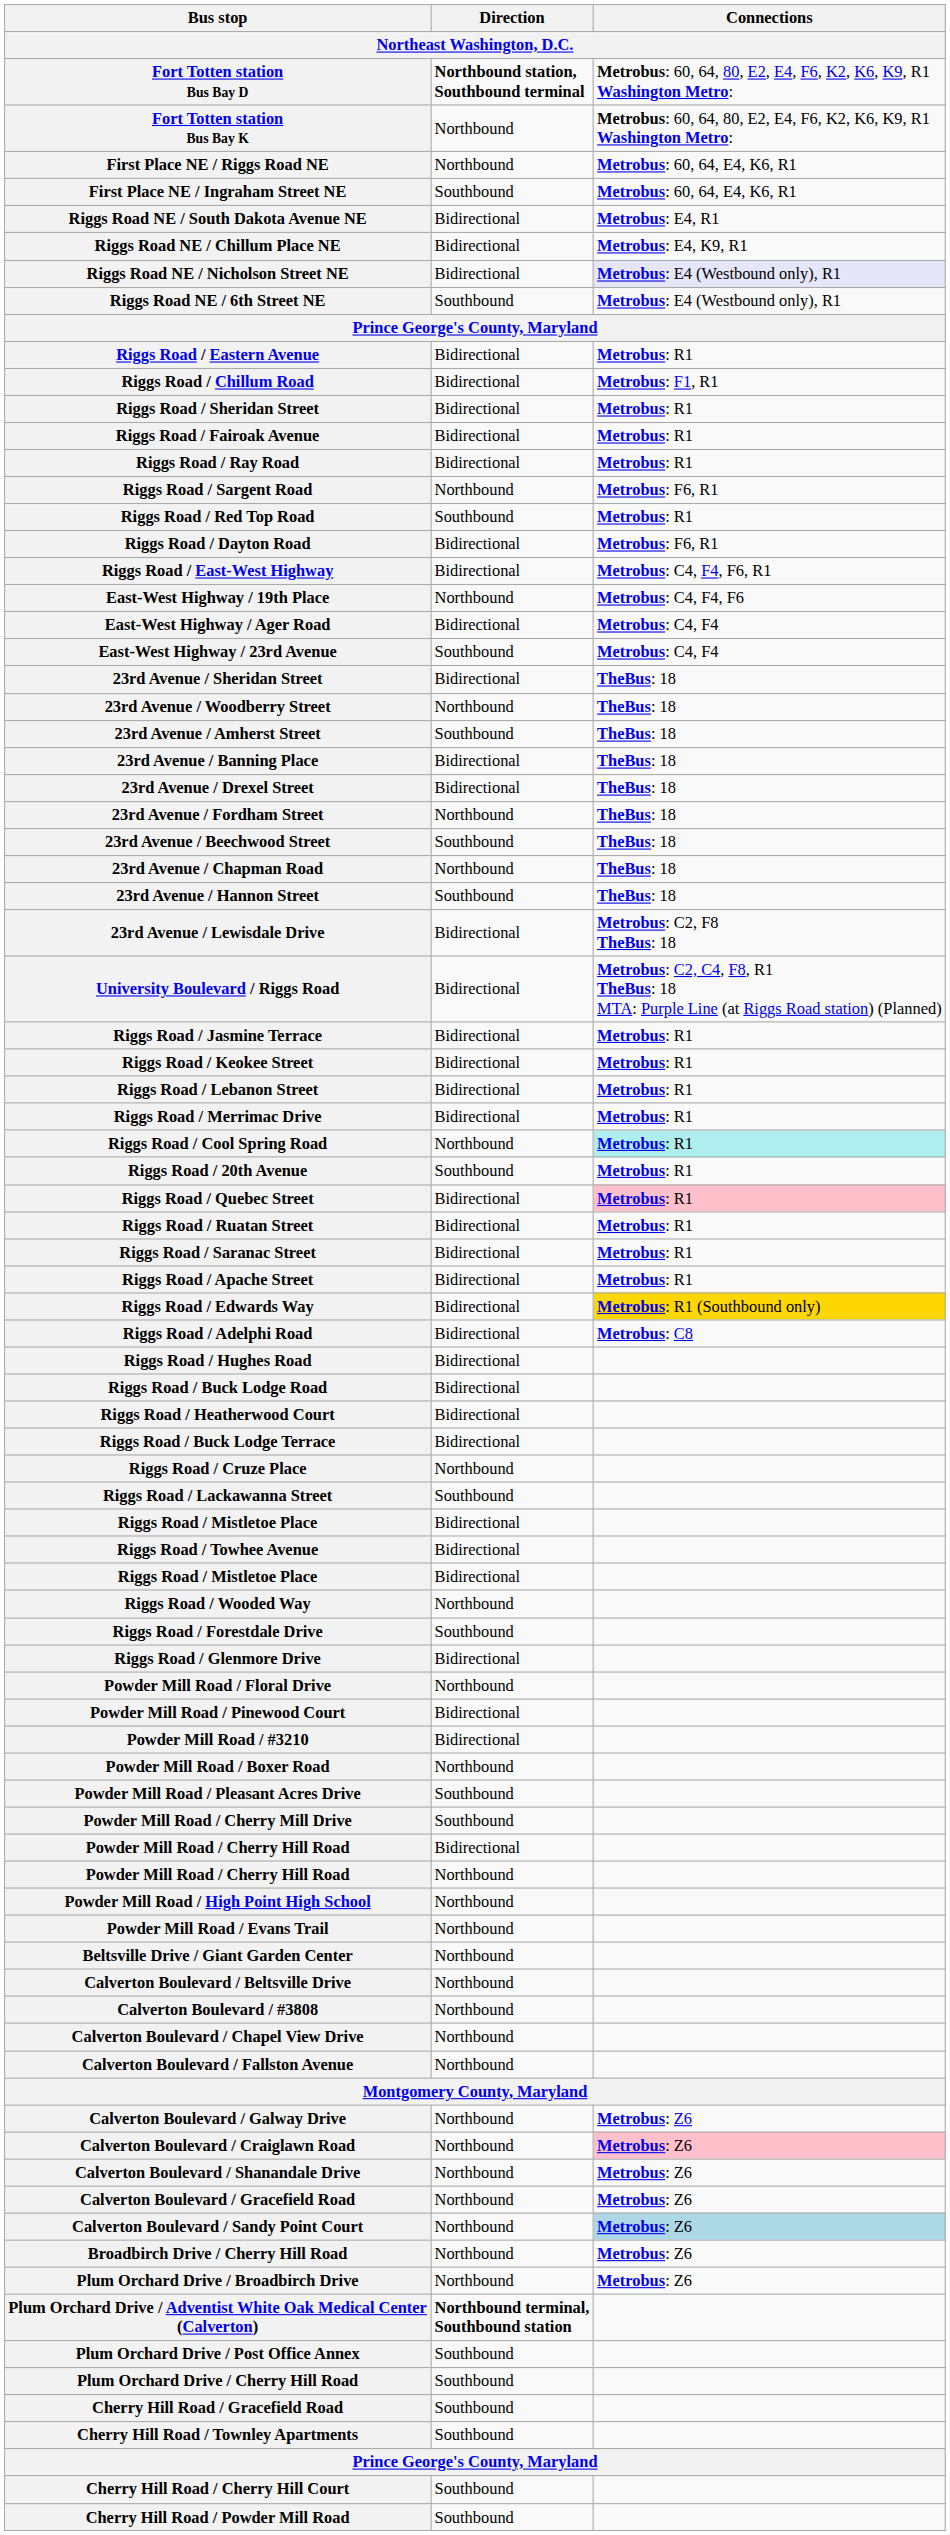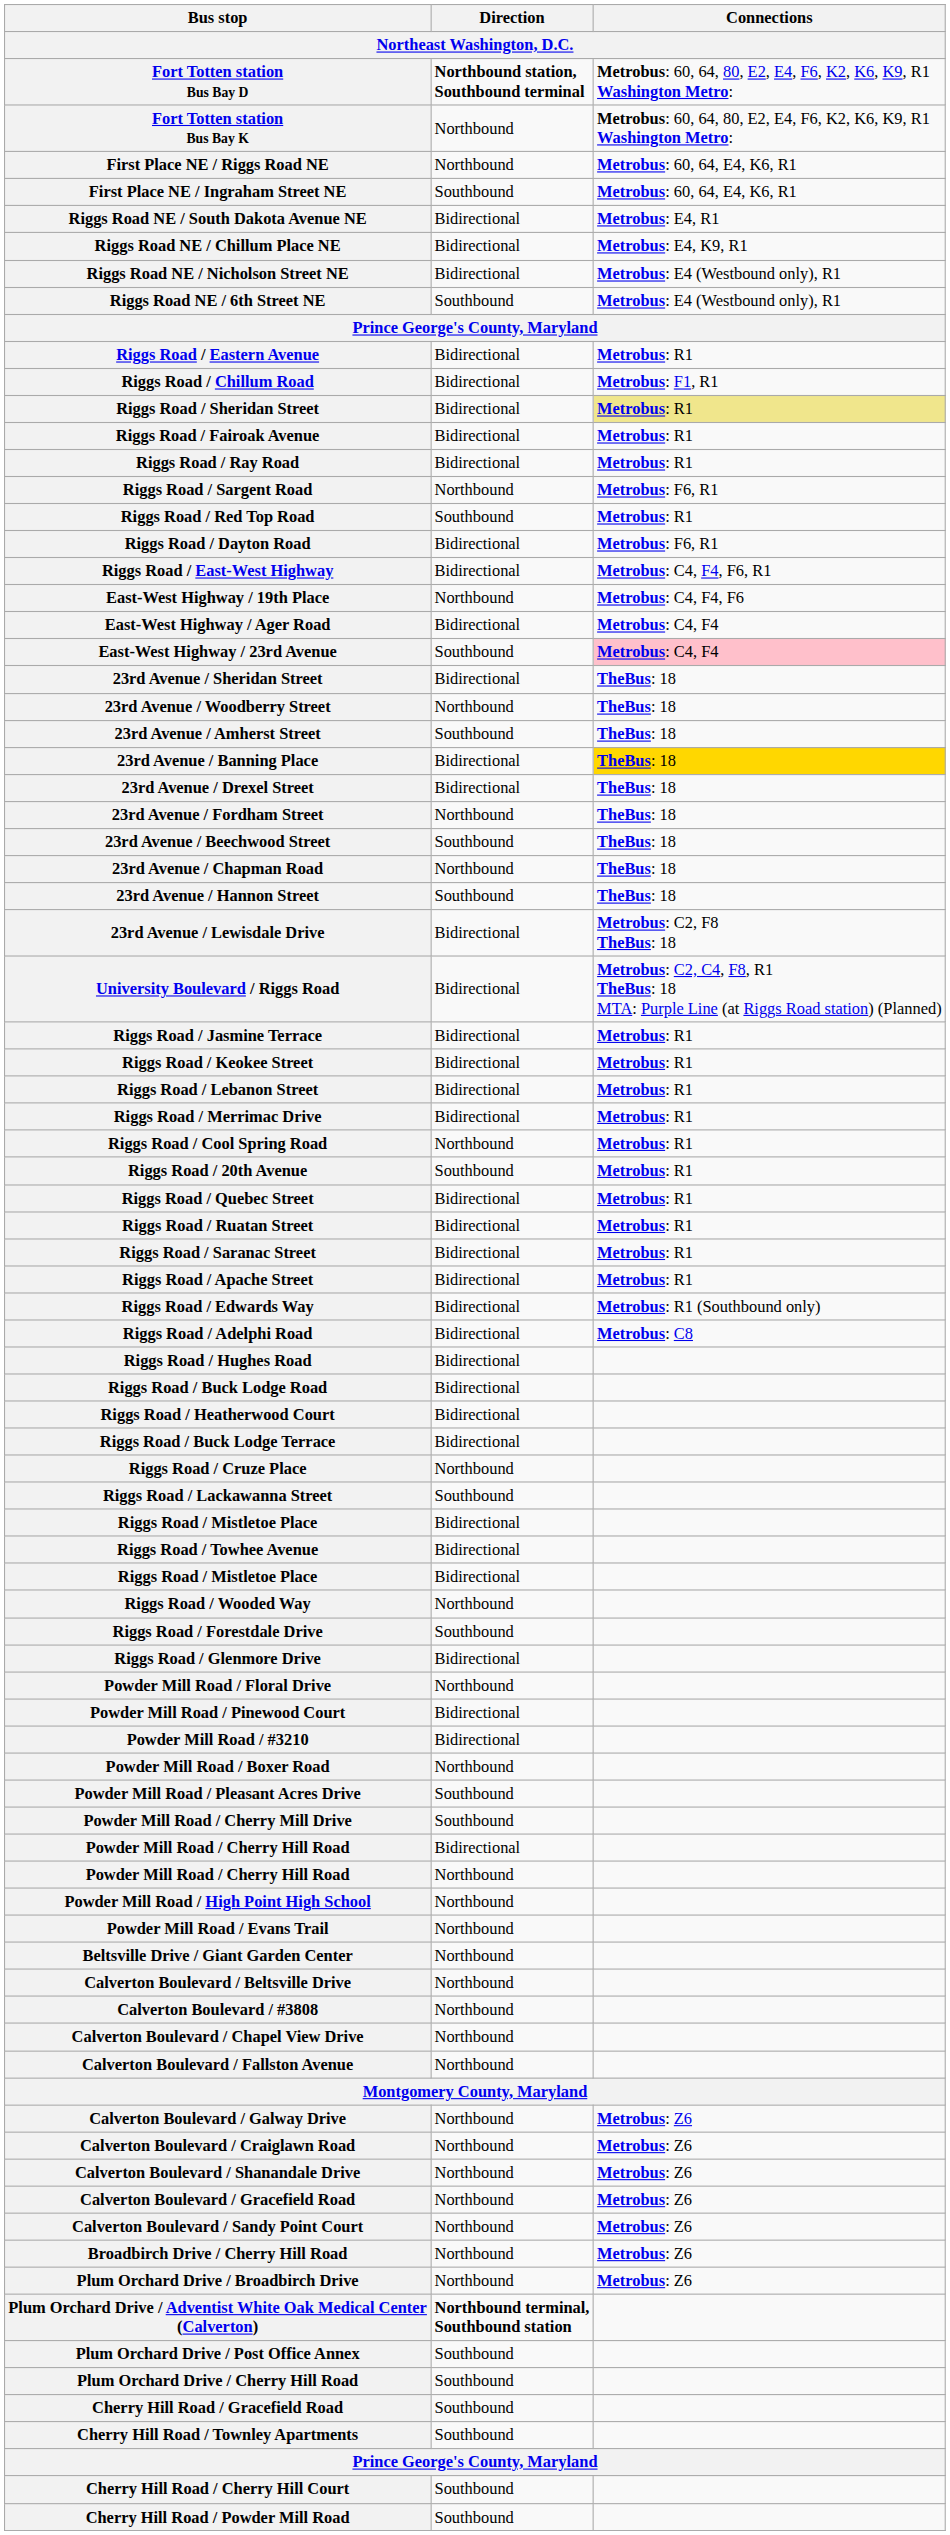(719, 273) lavender background -> (719, 273) no background
(645, 408) no background -> (645, 408) khaki background
(658, 652) no background -> (658, 652) pink background
(637, 760) no background -> (637, 760) gold background
(645, 1143) paleturquoise background -> (645, 1143) no background
(645, 1198) pink background -> (645, 1198) no background
(709, 1306) gold background -> (709, 1306) no background
(645, 2145) pink background -> (645, 2145) no background
(645, 2226) lightblue background -> (645, 2226) no background
